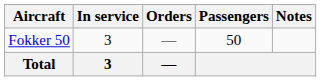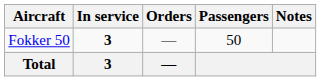(108, 40) normal -> (108, 40) bold
